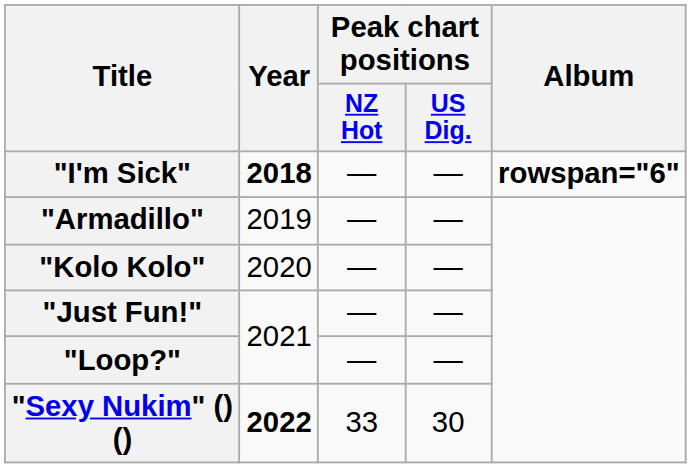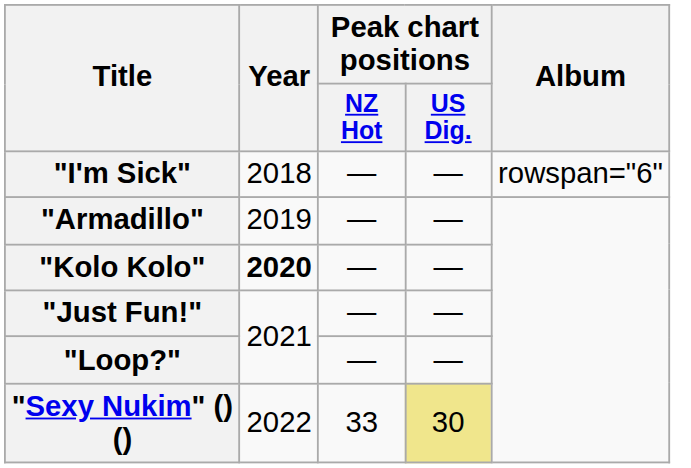(279, 173) bold -> (279, 173) normal
(589, 173) bold -> (581, 173) normal
(279, 266) normal -> (279, 266) bold
(279, 422) bold -> (279, 422) normal
(448, 422) no background -> (448, 422) khaki background
